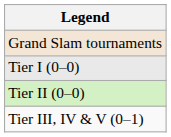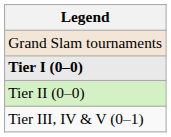(44, 68) normal -> (46, 68) bold
